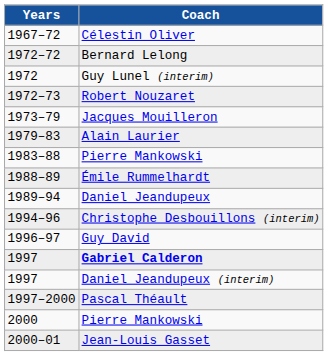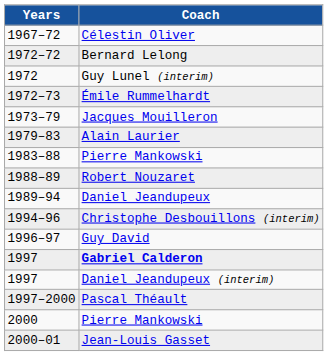(138, 97) Robert Nouzaret -> (146, 97) Émile Rummelhardt
(146, 178) Émile Rummelhardt -> (138, 178) Robert Nouzaret
